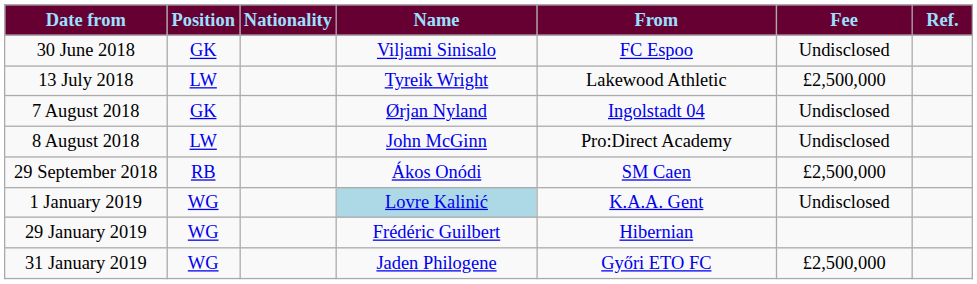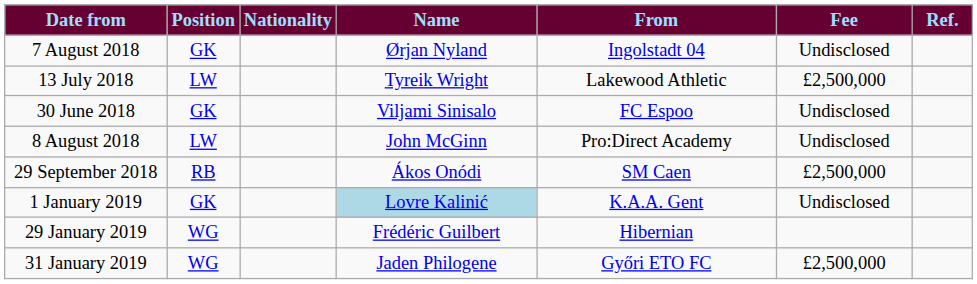rows swapped: (86, 50) <-> (86, 111)
(203, 202) WG -> (203, 202) GK
